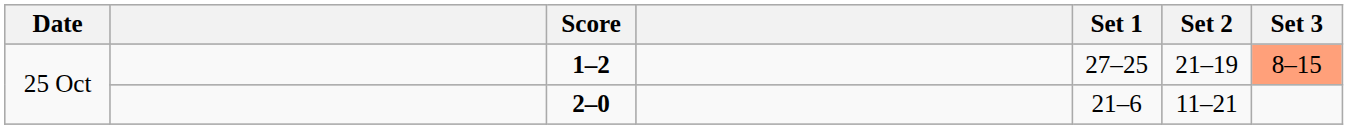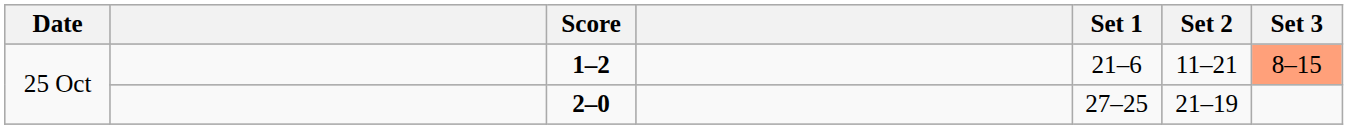(1117, 64) 27–25 -> (1117, 64) 21–6
(1207, 64) 21–19 -> (1207, 64) 11–21
(1117, 104) 21–6 -> (1117, 104) 27–25
(1207, 104) 11–21 -> (1207, 104) 21–19
